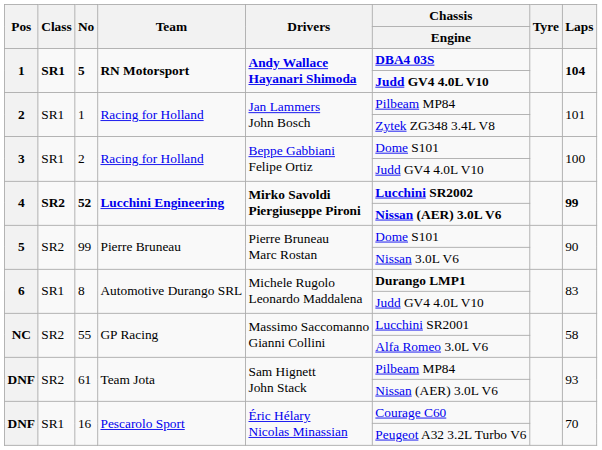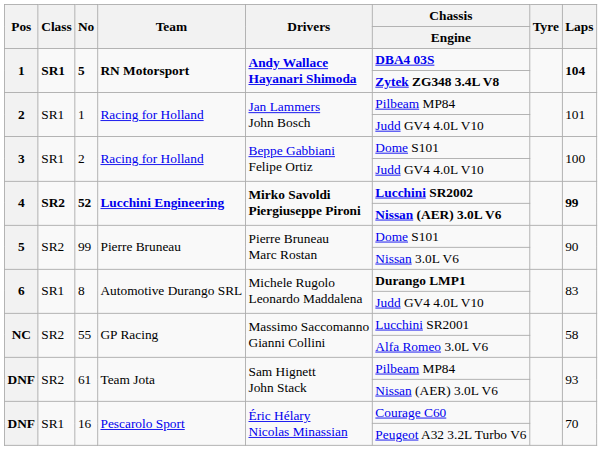(432, 81) Judd GV4 4.0L V10 -> (437, 81) Zytek ZG348 3.4L V8
(435, 125) Zytek ZG348 3.4L V8 -> (430, 125) Judd GV4 4.0L V10
